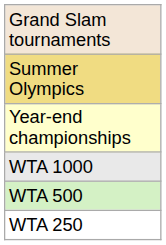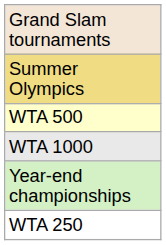(70, 128) Year-end championships -> (46, 118) WTA 500
(46, 196) WTA 500 -> (70, 186) Year-end championships
